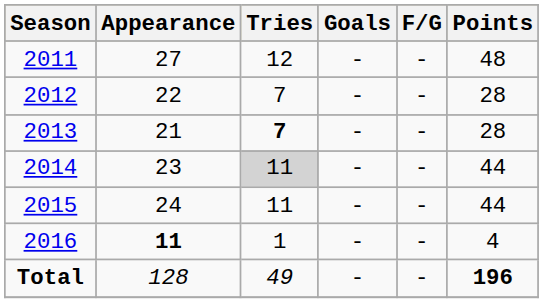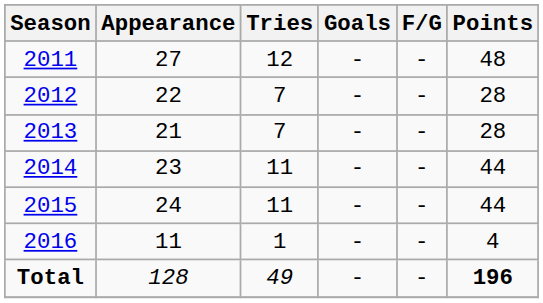(280, 132) bold -> (280, 132) normal
(280, 169) lightgrey background -> (280, 169) no background
(168, 242) bold -> (168, 242) normal
